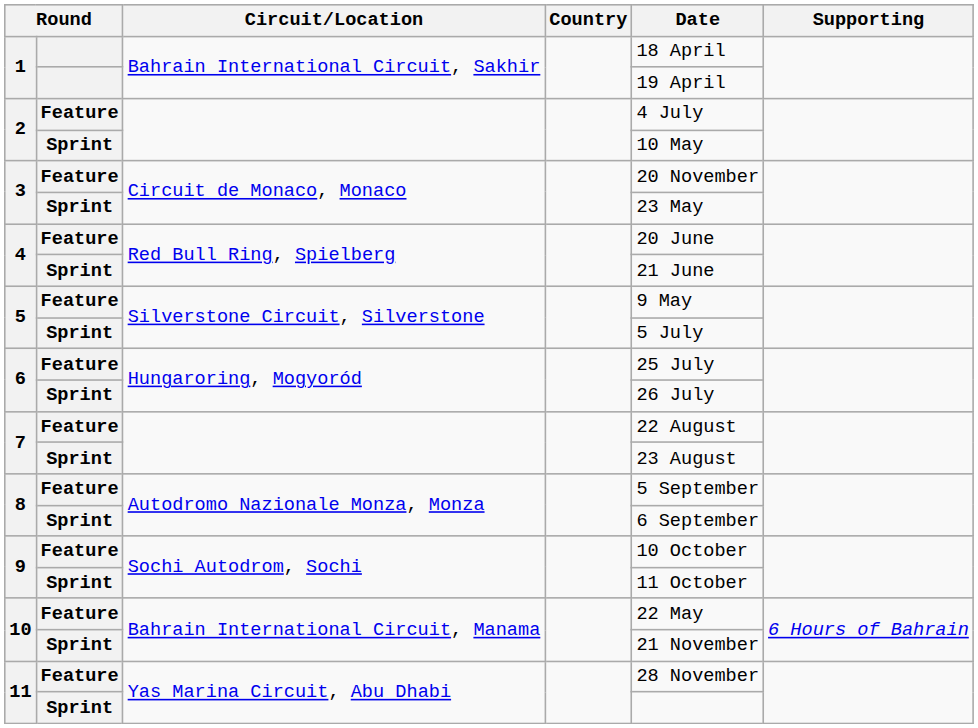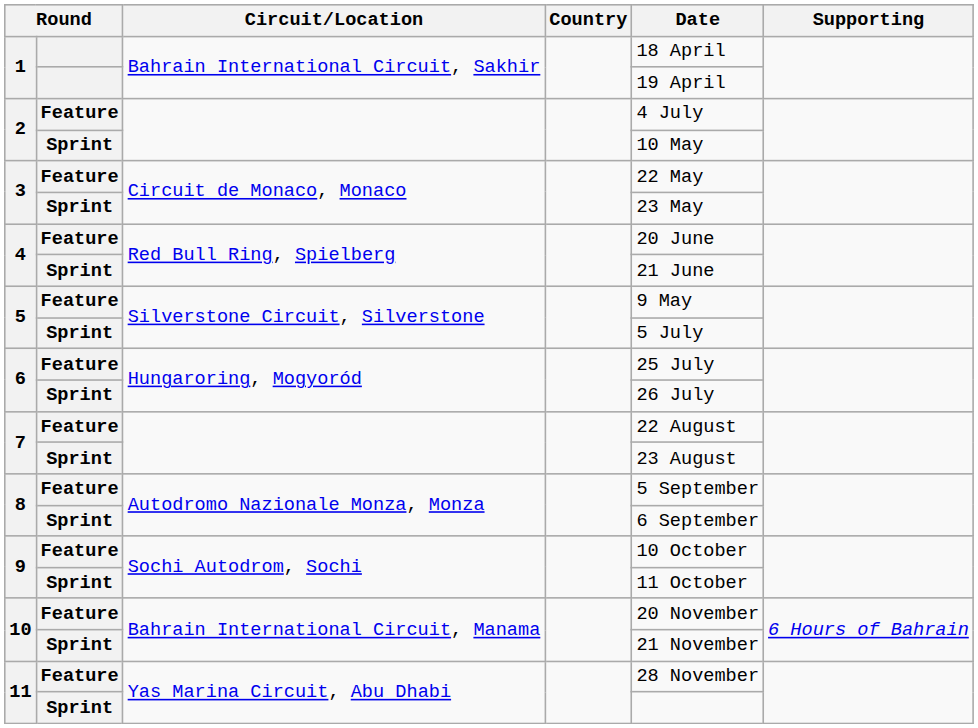(698, 176) 20 November -> (670, 176) 22 May
(670, 614) 22 May -> (698, 614) 20 November
